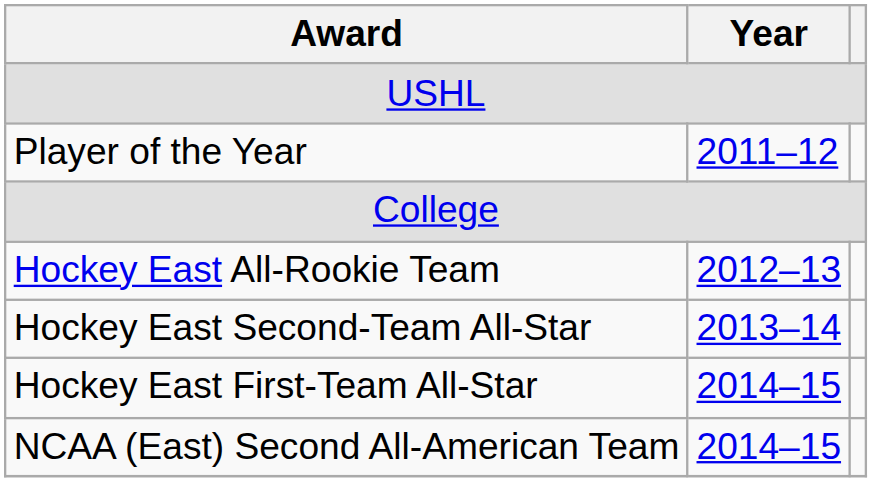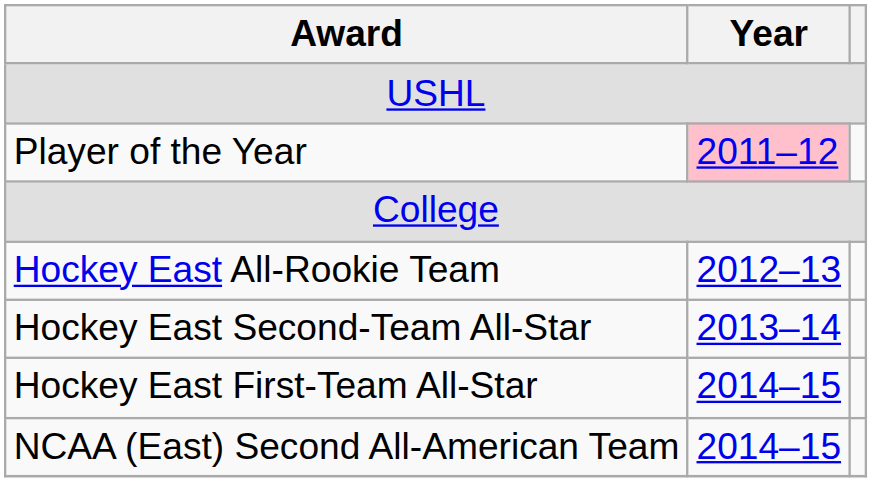(767, 151) no background -> (767, 151) pink background
